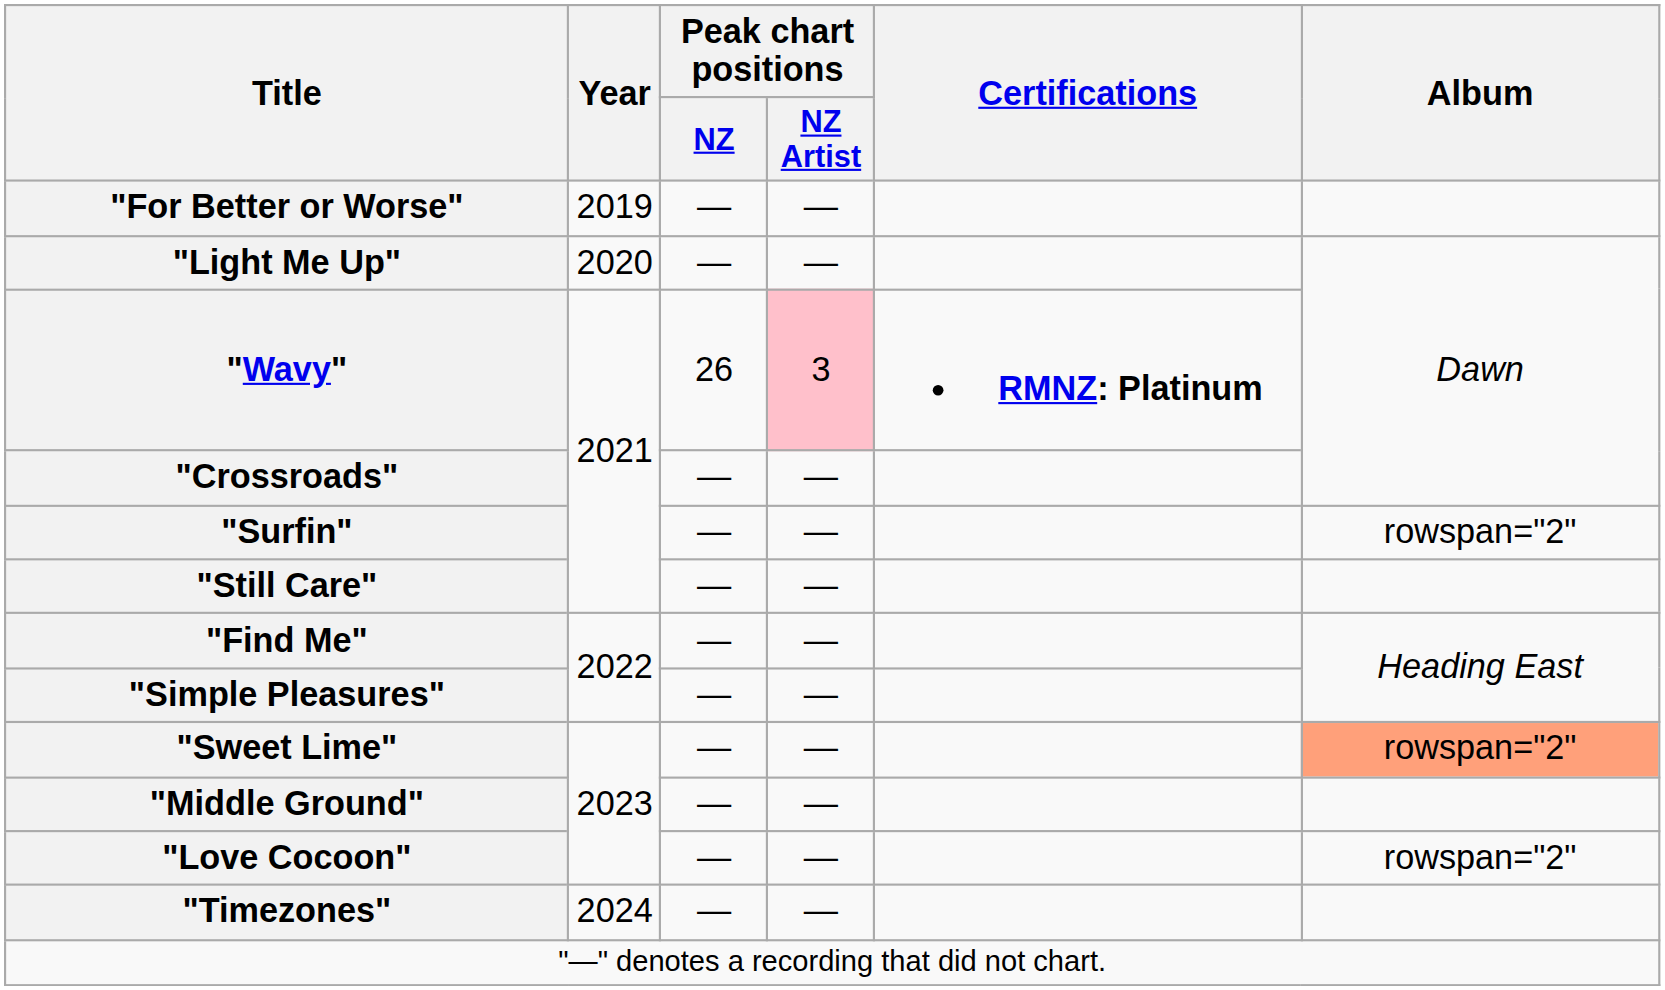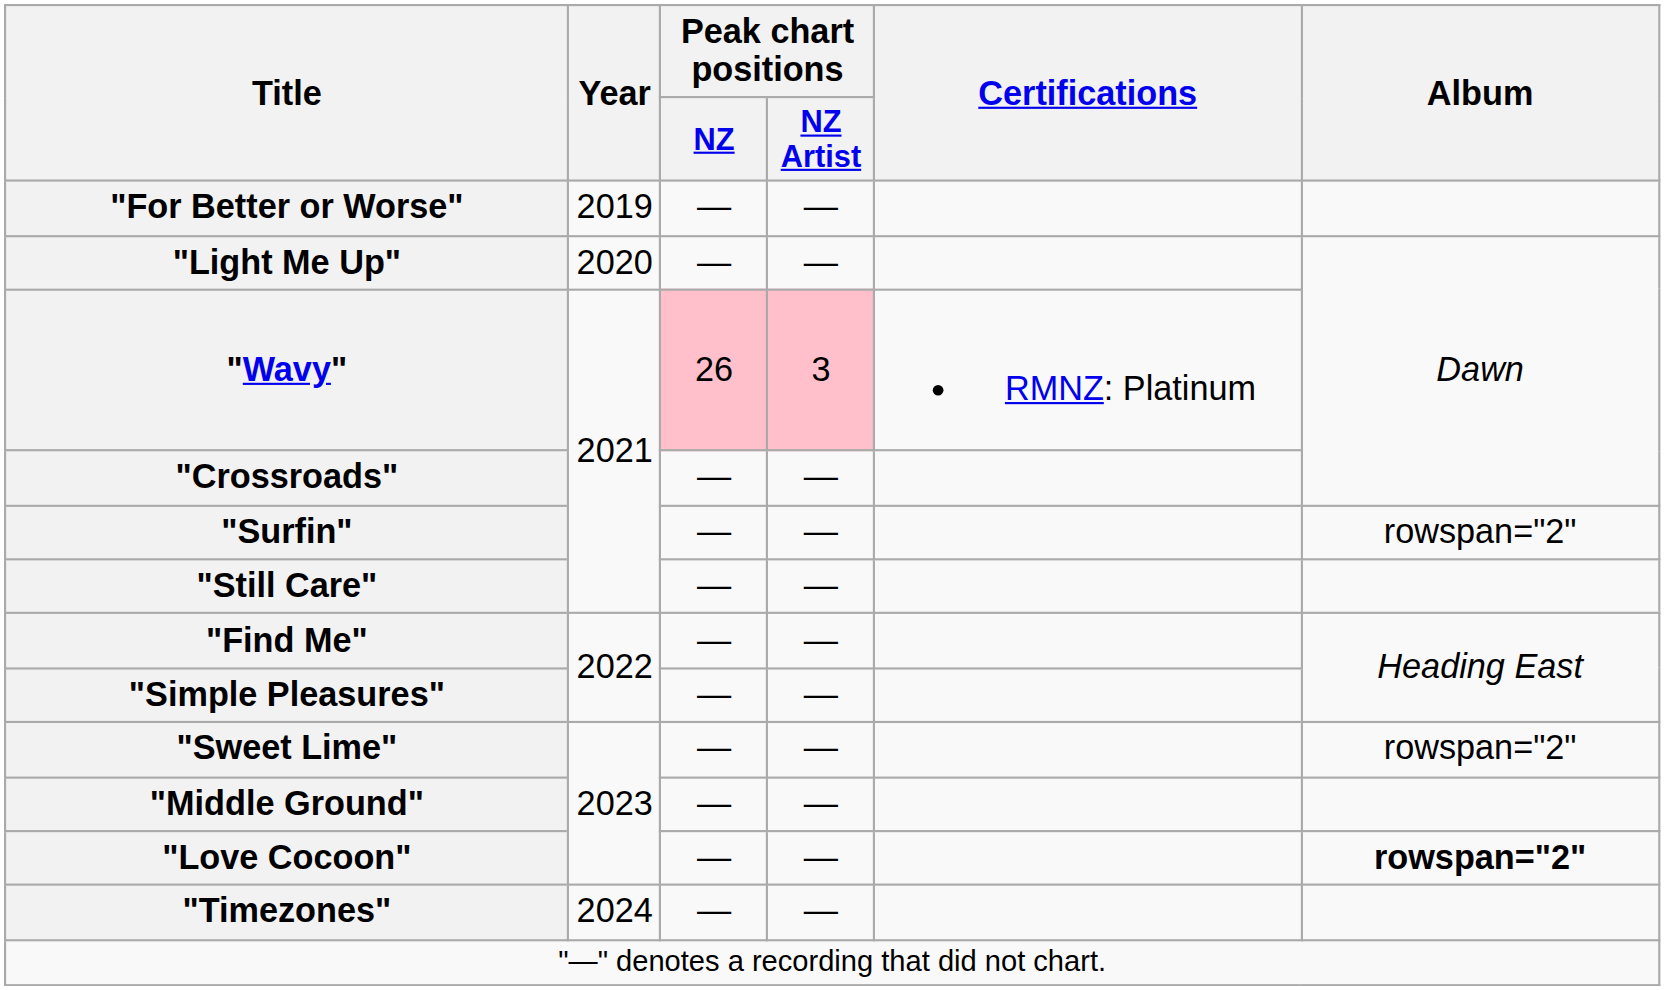(714, 369) no background -> (714, 369) pink background
(1088, 389) bold -> (1088, 389) normal
(1480, 748) lightsalmon background -> (1480, 748) no background
(1480, 857) normal -> (1480, 857) bold
